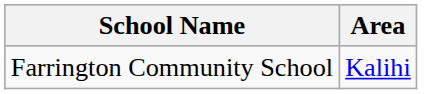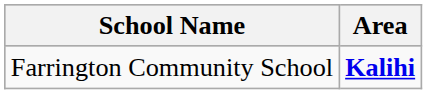(378, 66) normal -> (380, 66) bold
